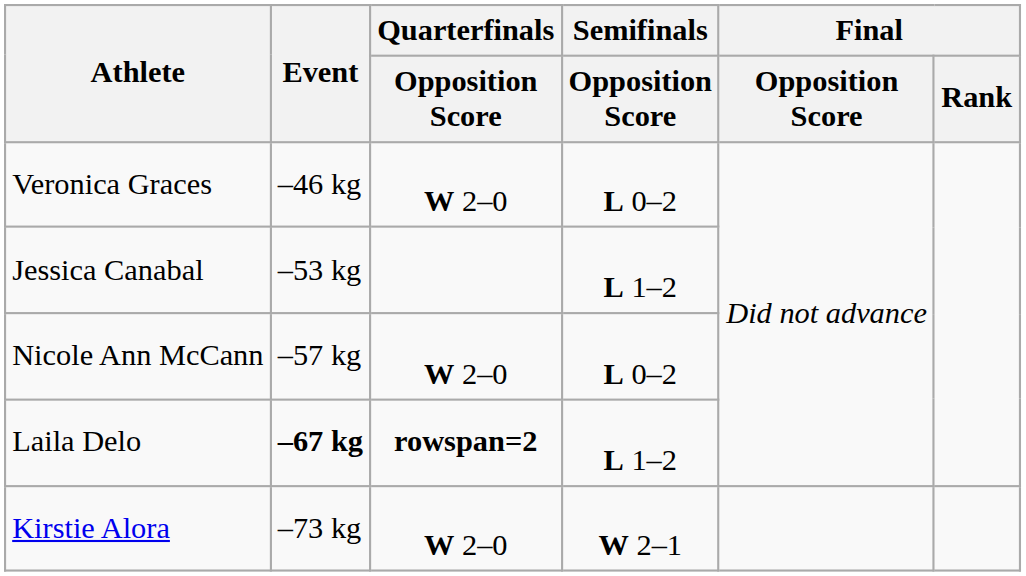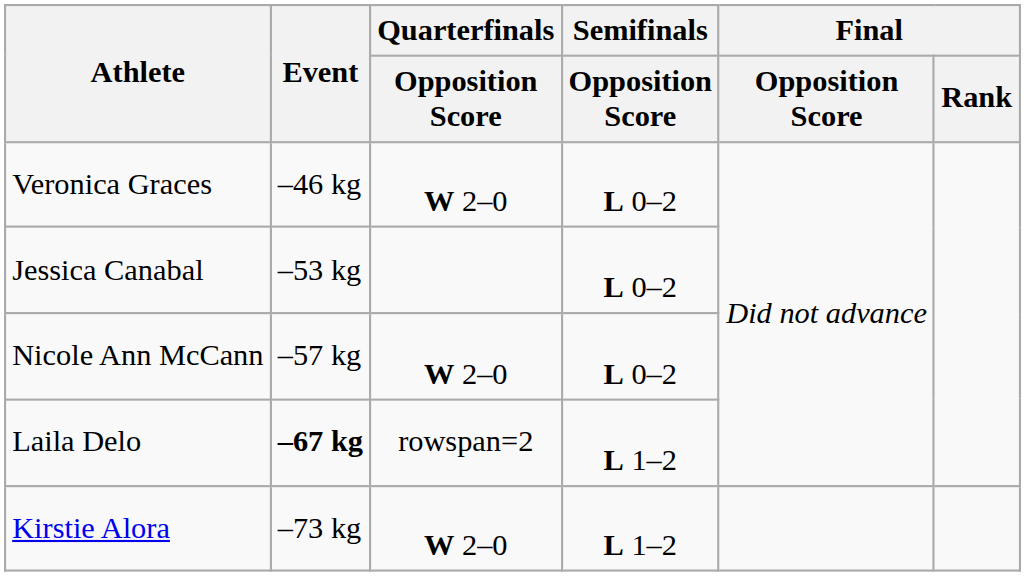(640, 287) L 1–2 -> (640, 287) L 0–2
(466, 441) bold -> (466, 441) normal
(640, 545) W 2–1 -> (640, 545) L 1–2
